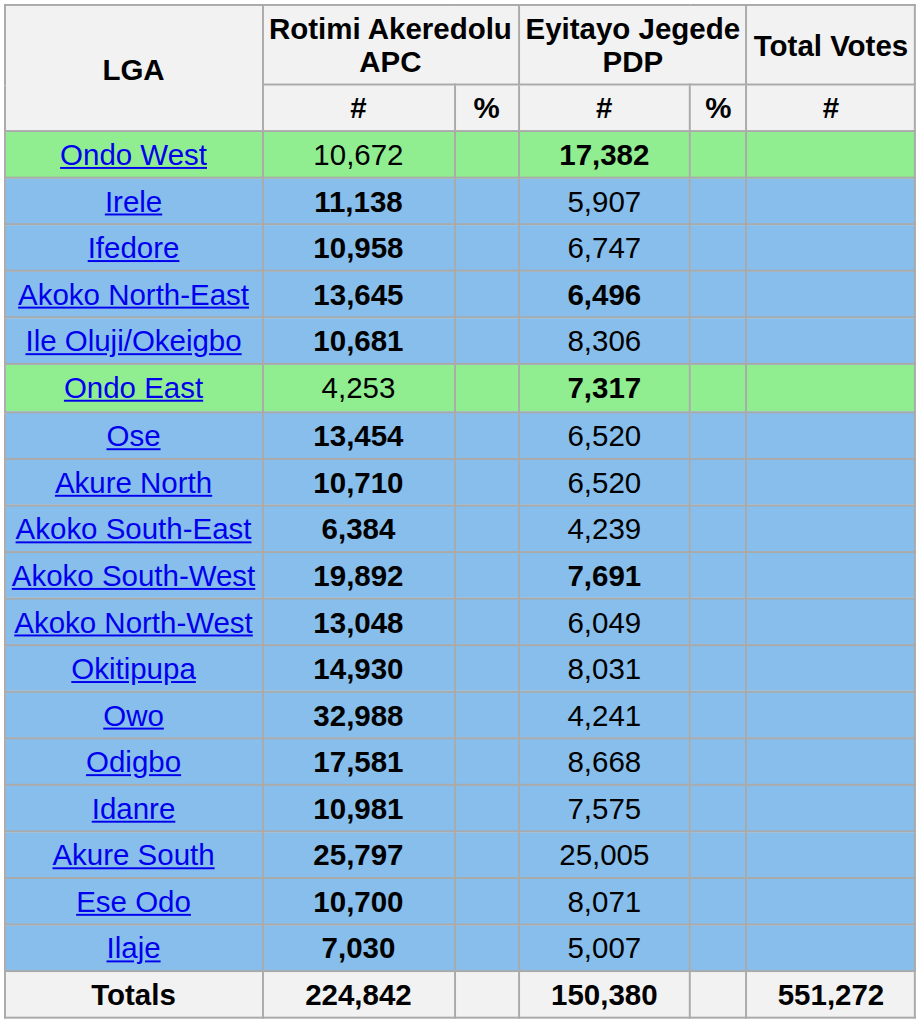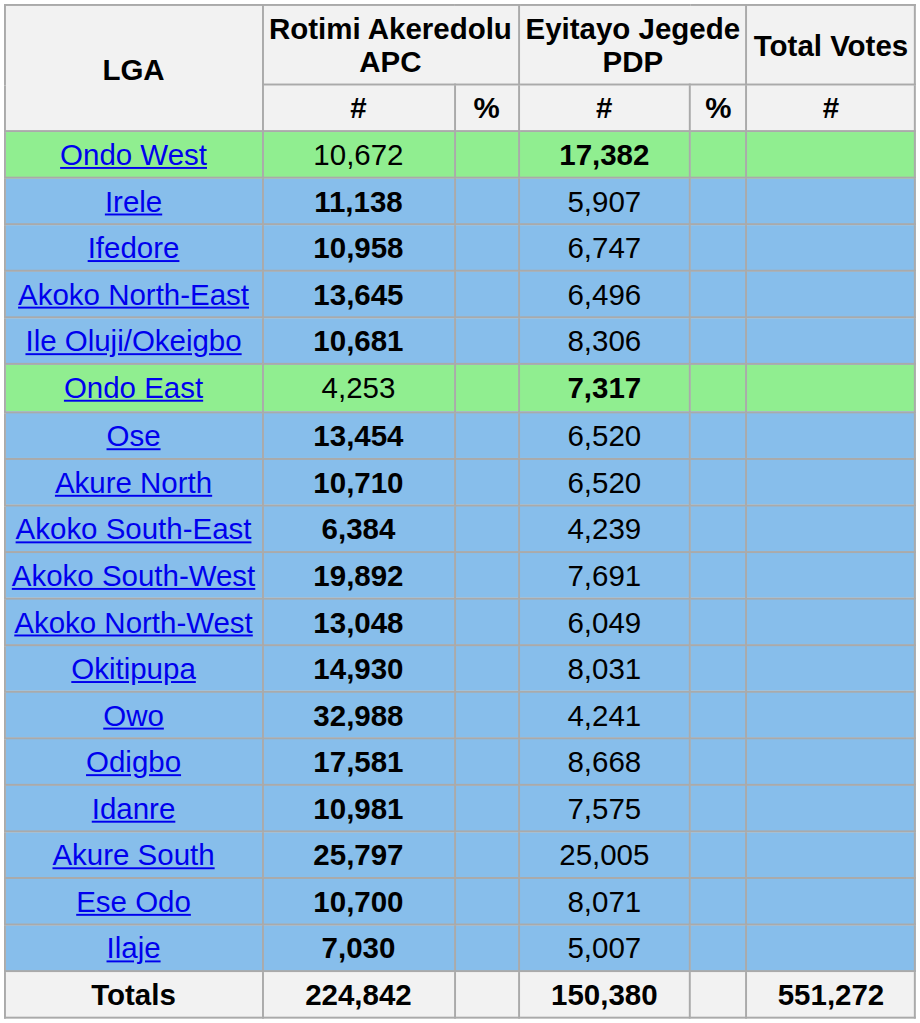(604, 295) bold -> (604, 295) normal
(604, 575) bold -> (604, 575) normal
